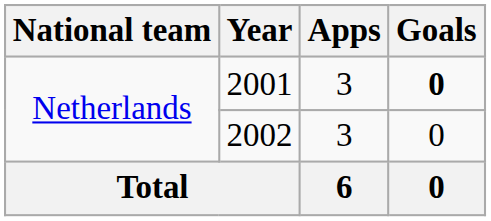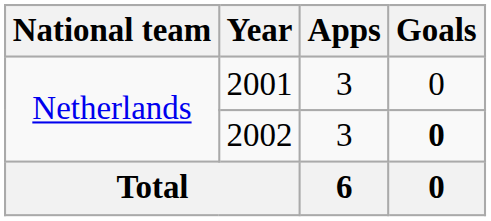(436, 82) bold -> (436, 82) normal
(436, 135) normal -> (436, 135) bold
